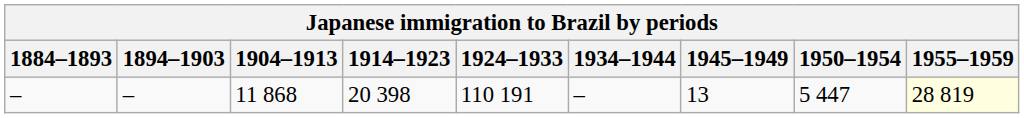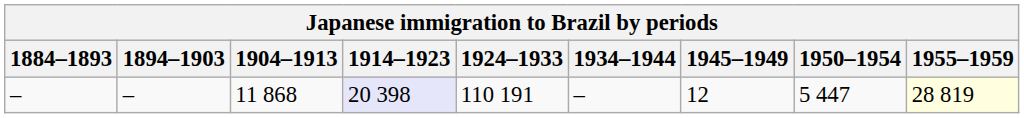(379, 94) no background -> (379, 94) lavender background
(698, 94) 13 -> (698, 94) 12
